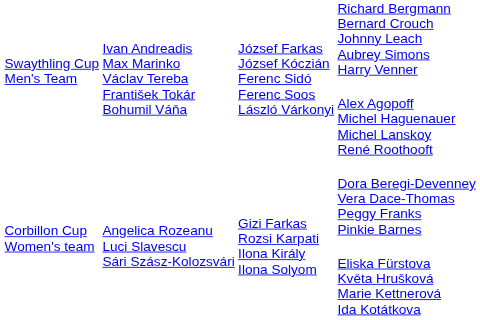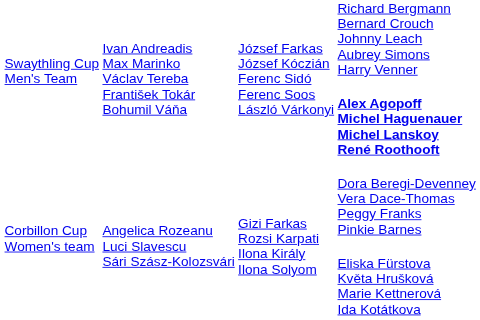(396, 126) normal -> (400, 126) bold
